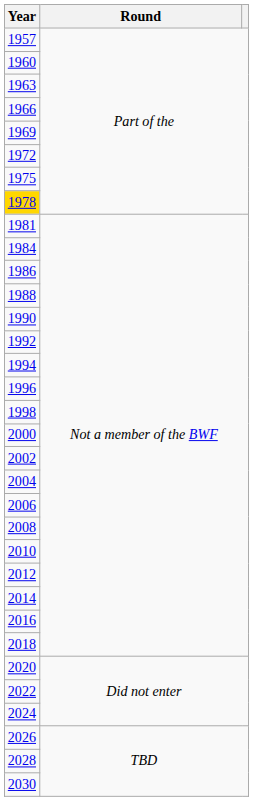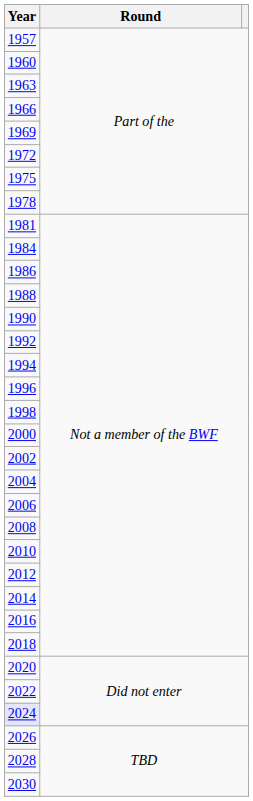(22, 202) gold background -> (22, 202) no background
(22, 714) no background -> (22, 714) lavender background
